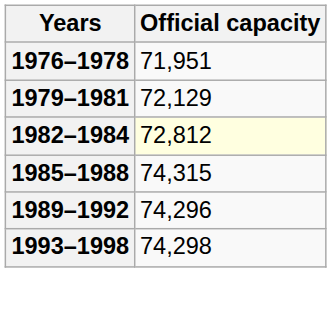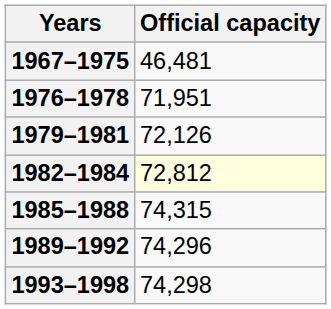+ row: (70, 60)
(176, 98) 72,129 -> (176, 135) 72,126
